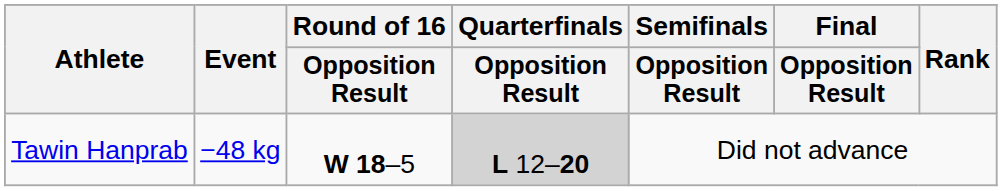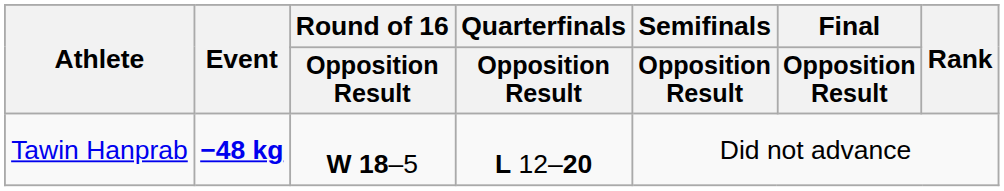(240, 150) normal -> (242, 150) bold
(541, 165) lightgrey background -> (544, 165) no background
